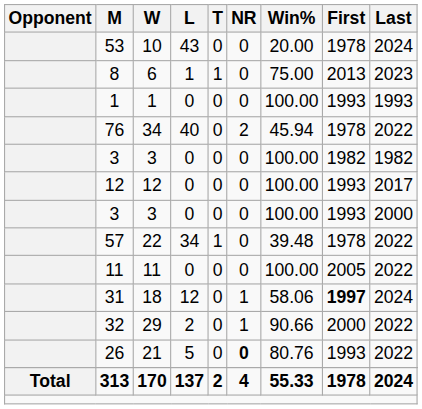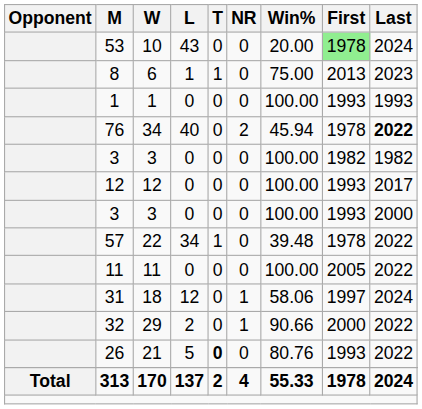(346, 46) no background -> (346, 46) lightgreen background
(393, 130) normal -> (393, 130) bold
(346, 297) bold -> (346, 297) normal
(218, 353) normal -> (218, 353) bold
(244, 353) bold -> (244, 353) normal
